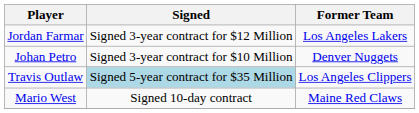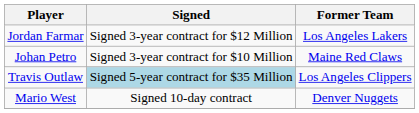(355, 56) Denver Nuggets -> (355, 56) Maine Red Claws
(355, 98) Maine Red Claws -> (355, 98) Denver Nuggets
